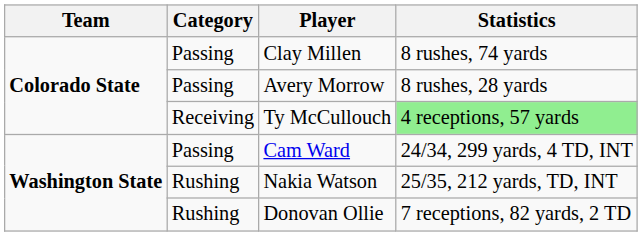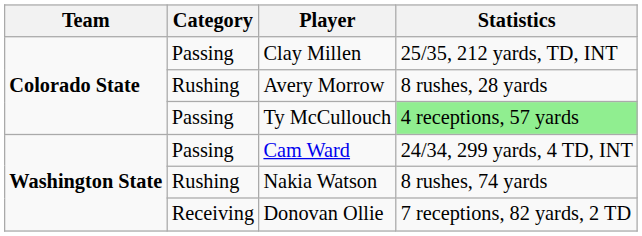(474, 53) 8 rushes, 74 yards -> (509, 53) 25/35, 212 yards, TD, INT
(203, 85) Passing -> (206, 85) Rushing
(213, 117) Receiving -> (203, 117) Passing
(509, 182) 25/35, 212 yards, TD, INT -> (474, 182) 8 rushes, 74 yards
(206, 214) Rushing -> (213, 214) Receiving
